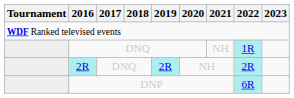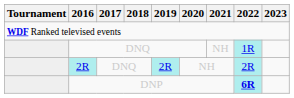(248, 84) normal -> (248, 84) bold
